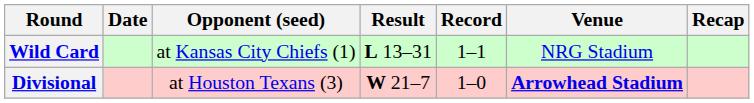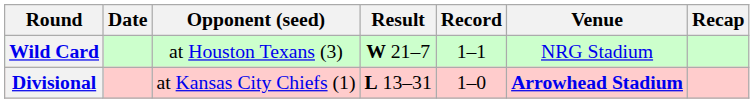(256, 51) at Kansas City Chiefs (1) -> (256, 51) at Houston Texans (3)
(398, 51) L 13–31 -> (398, 51) W 21–7
(256, 82) at Houston Texans (3) -> (256, 82) at Kansas City Chiefs (1)
(398, 82) W 21–7 -> (398, 82) L 13–31
